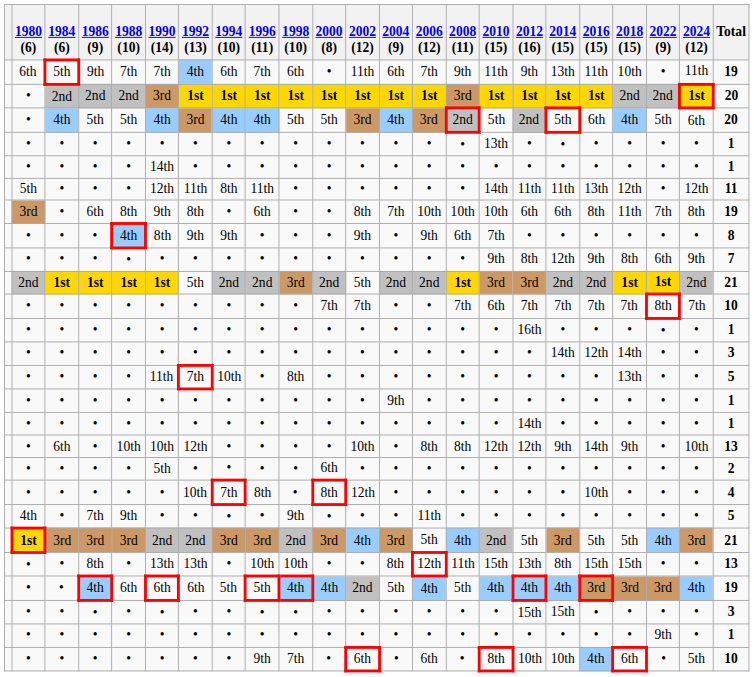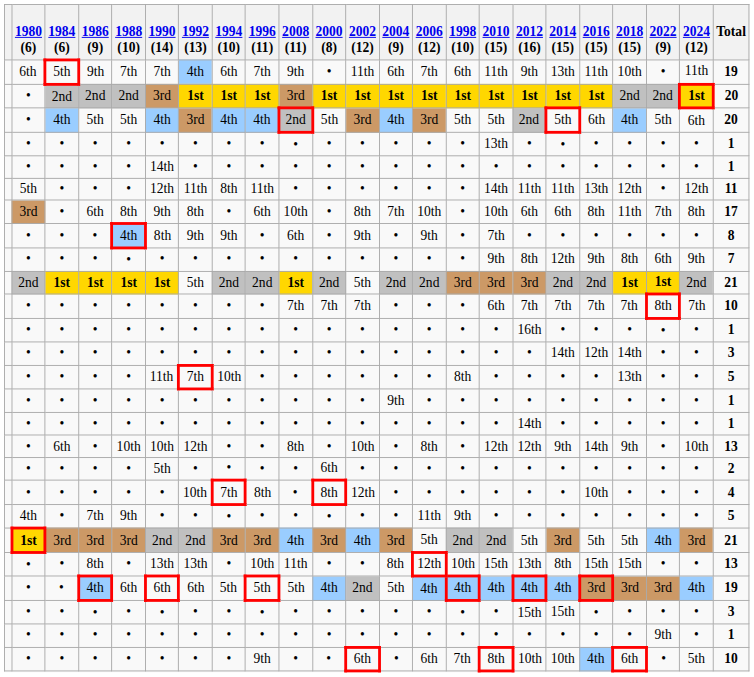columns swapped: (296, 40) <-> (463, 40)
(731, 212) 19 -> (731, 212) 17
